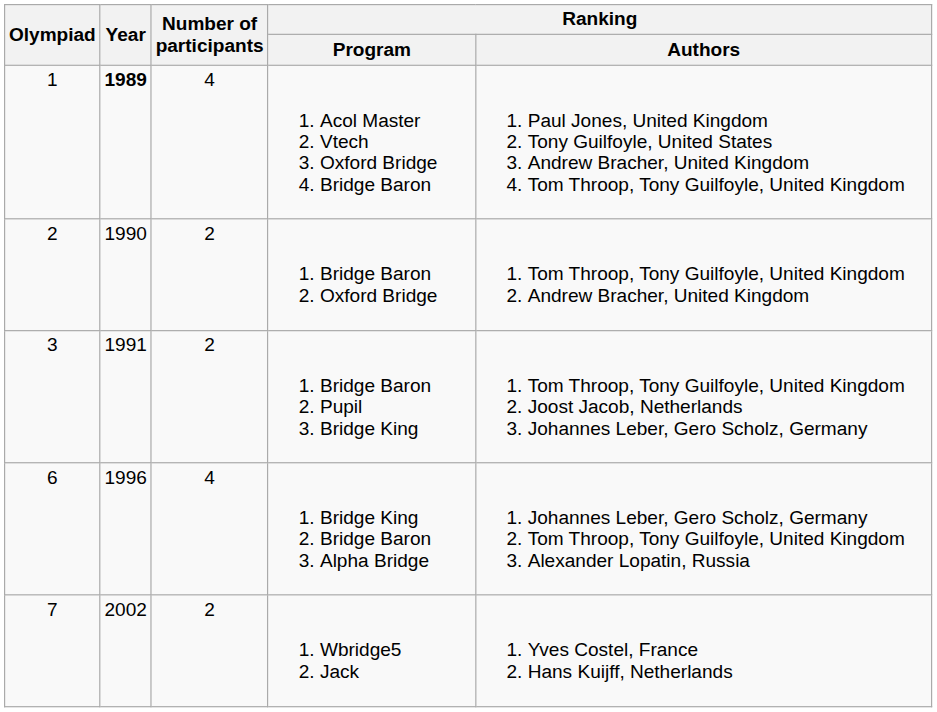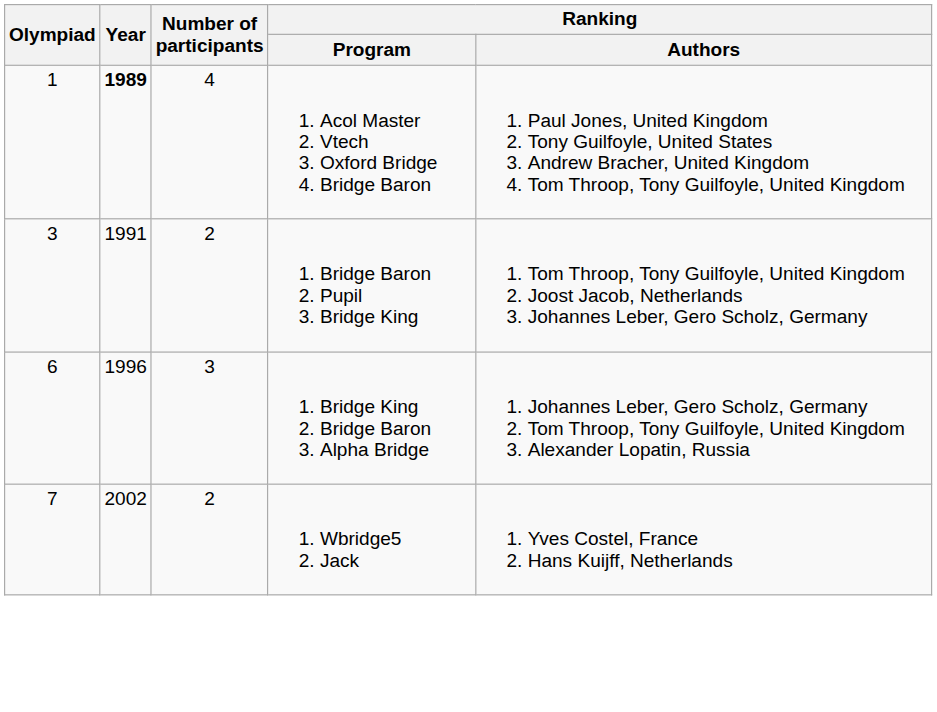- row: (372, 285)
(210, 477) 4 -> (210, 366) 3
